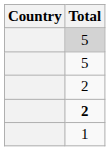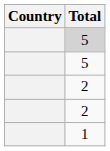(85, 110) bold -> (85, 110) normal
